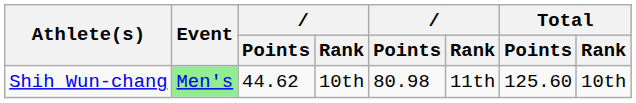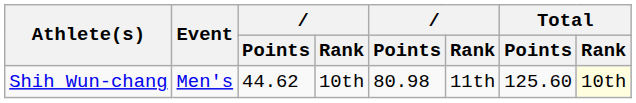(205, 82) lightgreen background -> (205, 82) no background
(604, 82) no background -> (604, 82) lightyellow background
